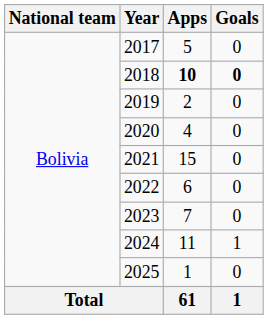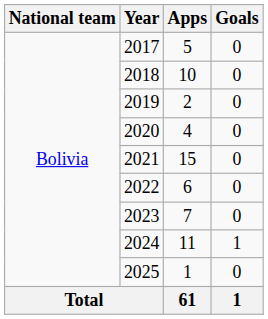(187, 74) bold -> (187, 74) normal
(237, 74) bold -> (237, 74) normal
